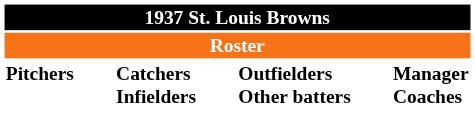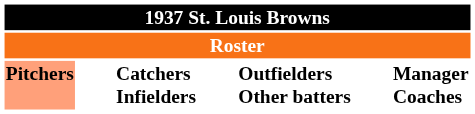(40, 73) no background -> (40, 73) lightsalmon background
